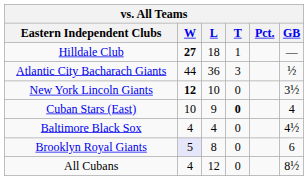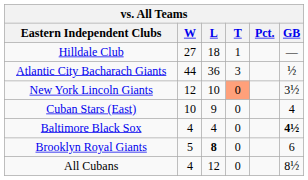(190, 52) bold -> (190, 52) normal
(190, 90) bold -> (190, 90) normal
(238, 90) no background -> (238, 90) lightsalmon background
(238, 109) bold -> (238, 109) normal
(292, 128) normal -> (292, 128) bold
(190, 147) lavender background -> (190, 147) no background
(214, 147) normal -> (214, 147) bold
